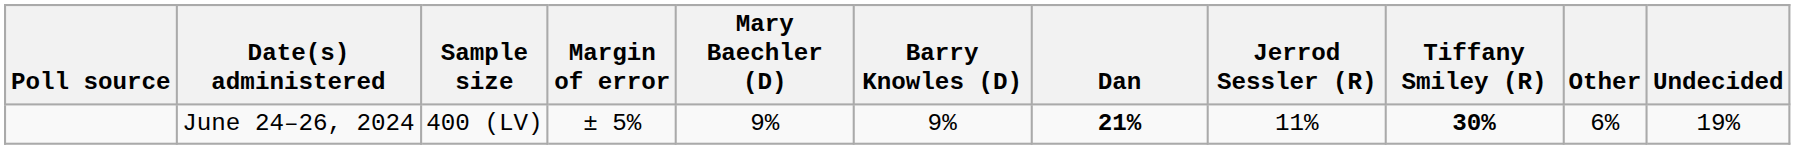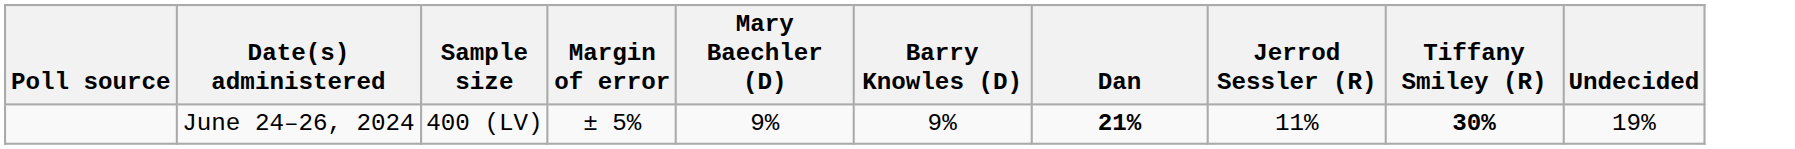- column: (1605, 83)
